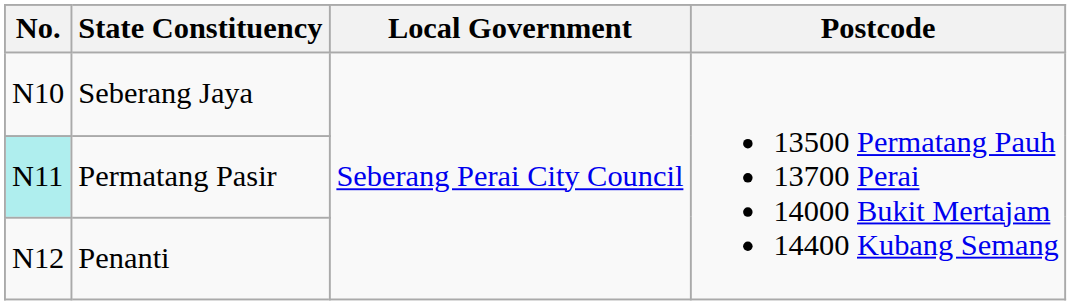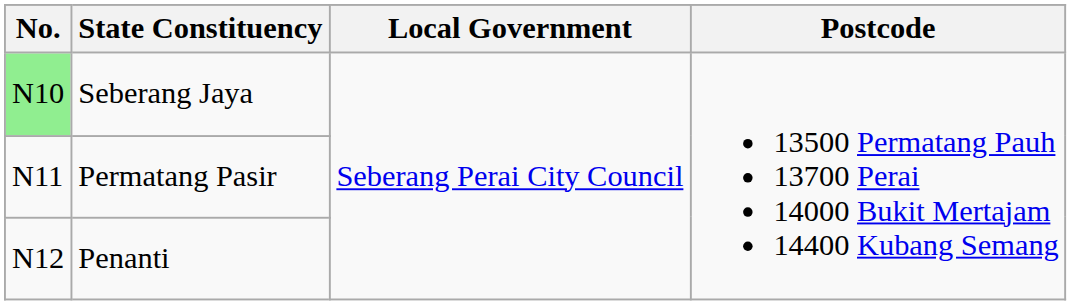(38, 93) no background -> (38, 93) lightgreen background
(38, 175) paleturquoise background -> (38, 175) no background
